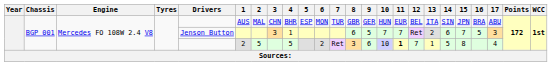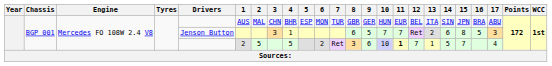(464, 33) 7 -> (464, 33) 8
(464, 44) 8 -> (464, 44) 7
